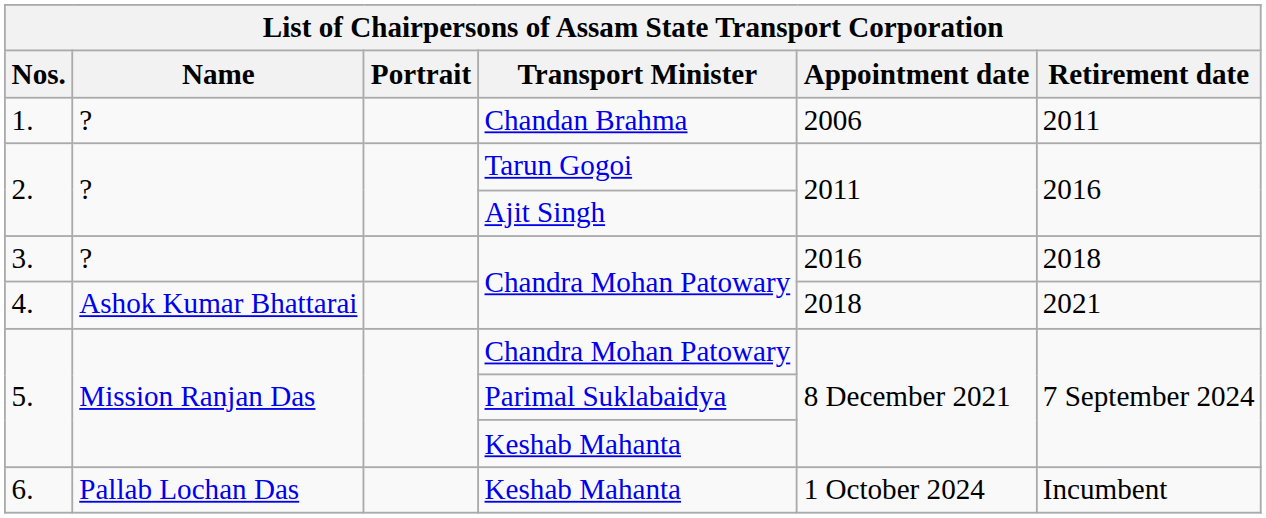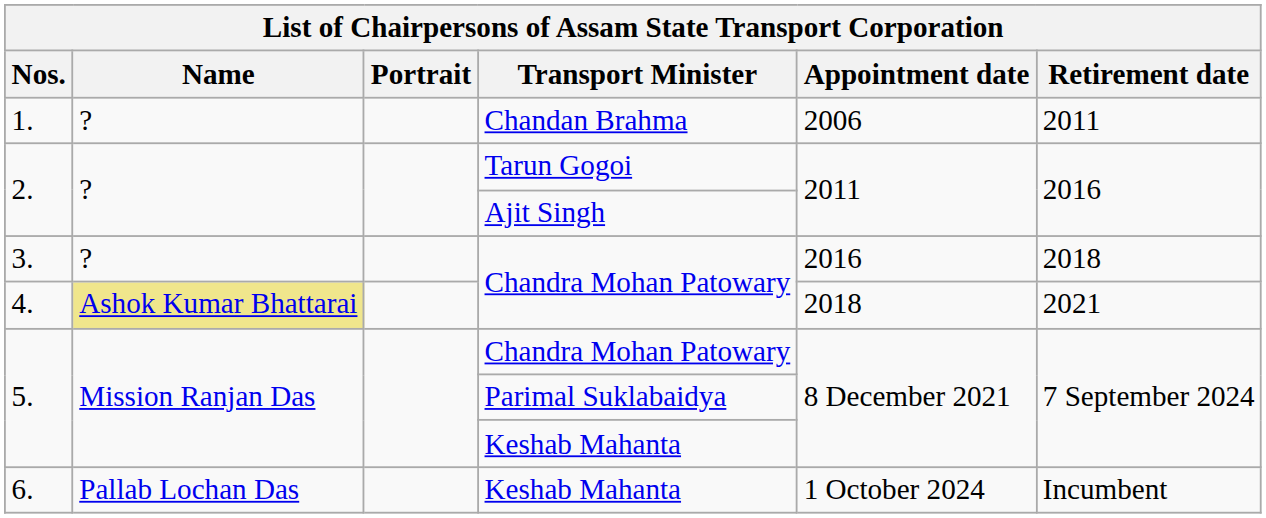(218, 304) no background -> (218, 304) khaki background
